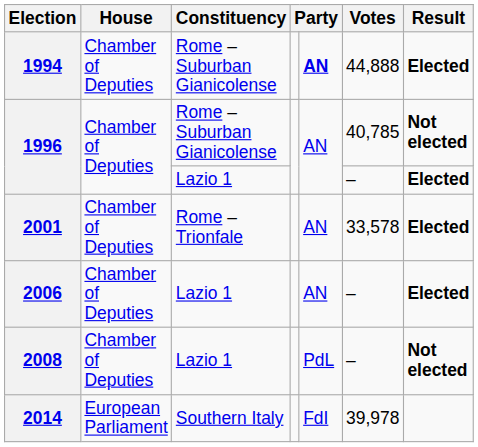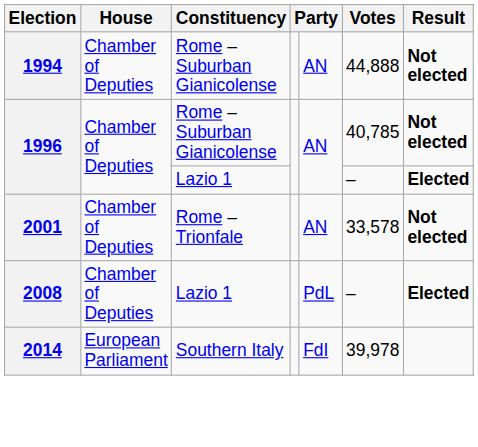(316, 65) bold -> (315, 65) normal
(438, 65) Elected -> (437, 65) Not elected
(438, 227) Elected -> (437, 227) Not elected
- row: (42, 293)
(437, 360) Not elected -> (438, 293) Elected
